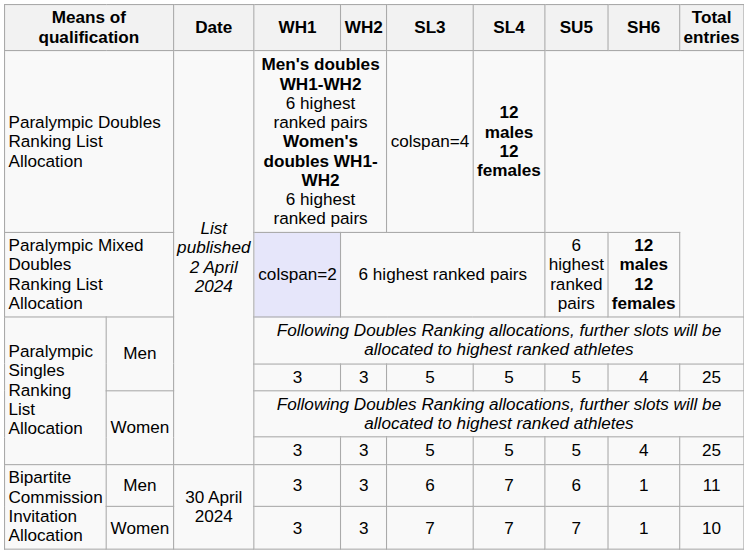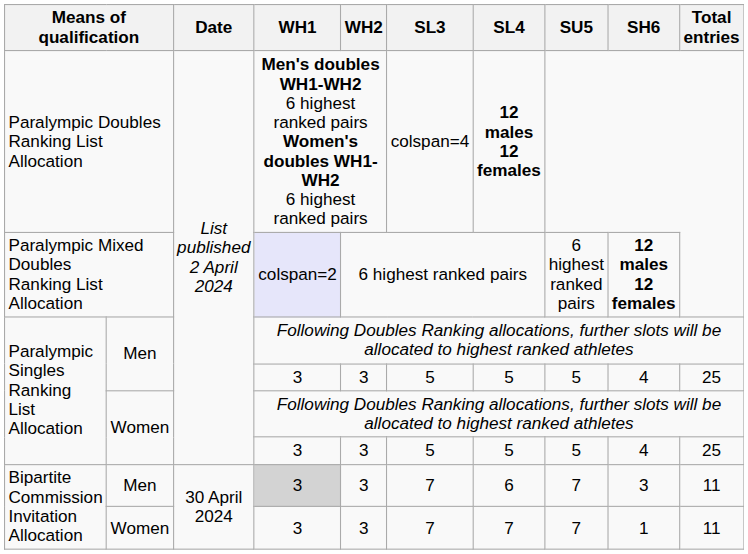(298, 485) no background -> (298, 485) lightgrey background
(430, 485) 6 -> (430, 485) 7
(509, 485) 7 -> (509, 485) 6
(576, 485) 6 -> (576, 485) 7
(644, 485) 1 -> (644, 485) 3
(712, 527) 10 -> (712, 527) 11
